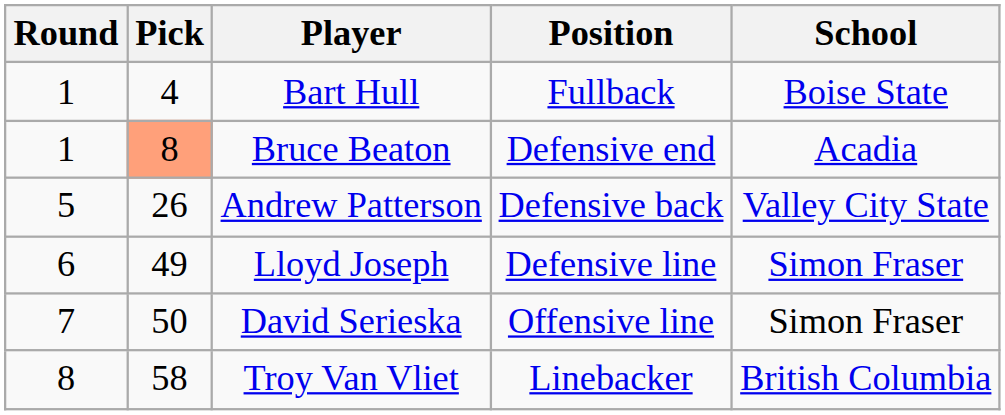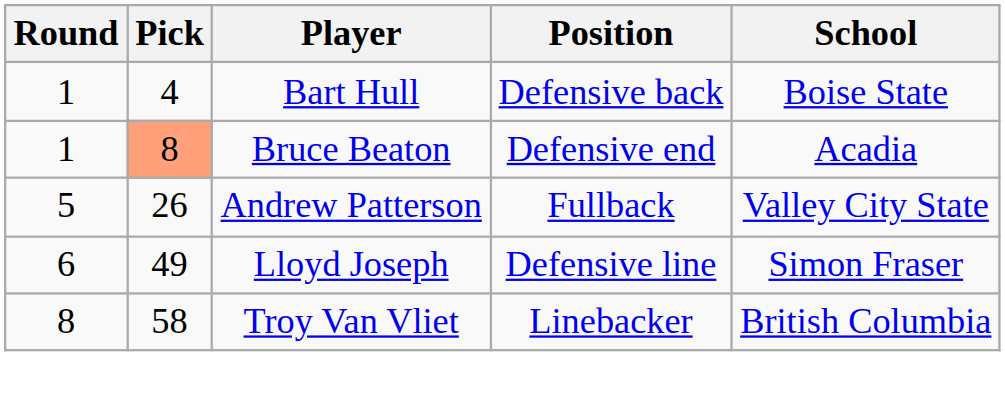(611, 90) Fullback -> (611, 90) Defensive back
(611, 206) Defensive back -> (611, 206) Fullback
- row: (351, 321)
